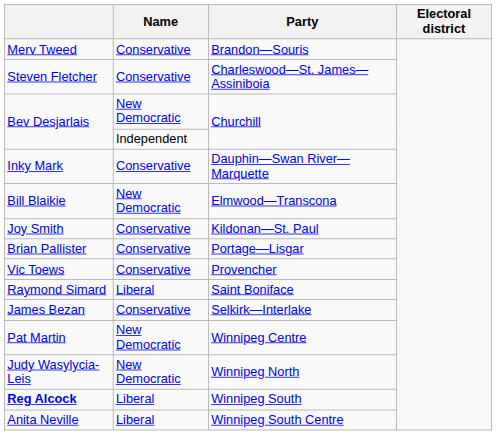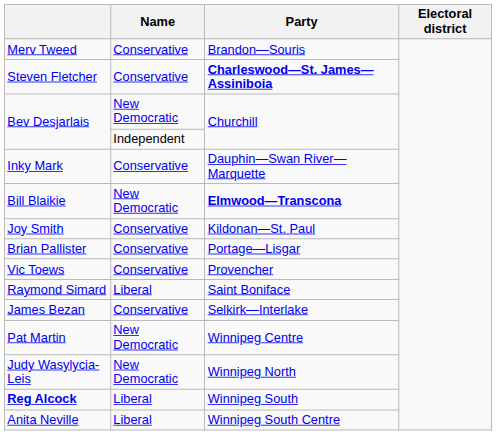(290, 76) normal -> (291, 76) bold
(274, 201) normal -> (275, 201) bold
